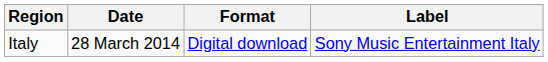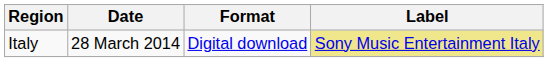(427, 43) no background -> (427, 43) khaki background
